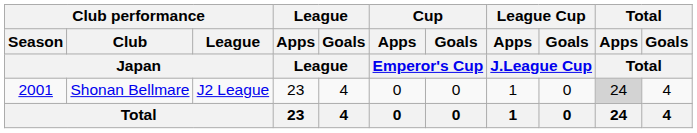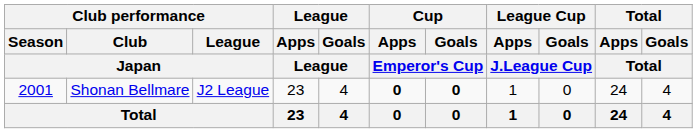(397, 90) normal -> (397, 90) bold
(456, 90) normal -> (456, 90) bold
(619, 90) lightgrey background -> (619, 90) no background
